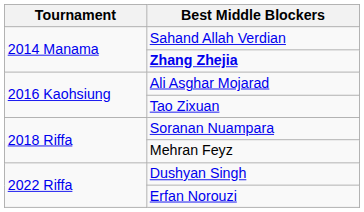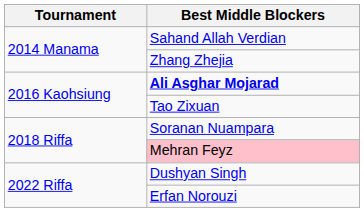(194, 60) bold -> (191, 60) normal
(210, 83) normal -> (214, 83) bold
(191, 151) no background -> (191, 151) pink background
